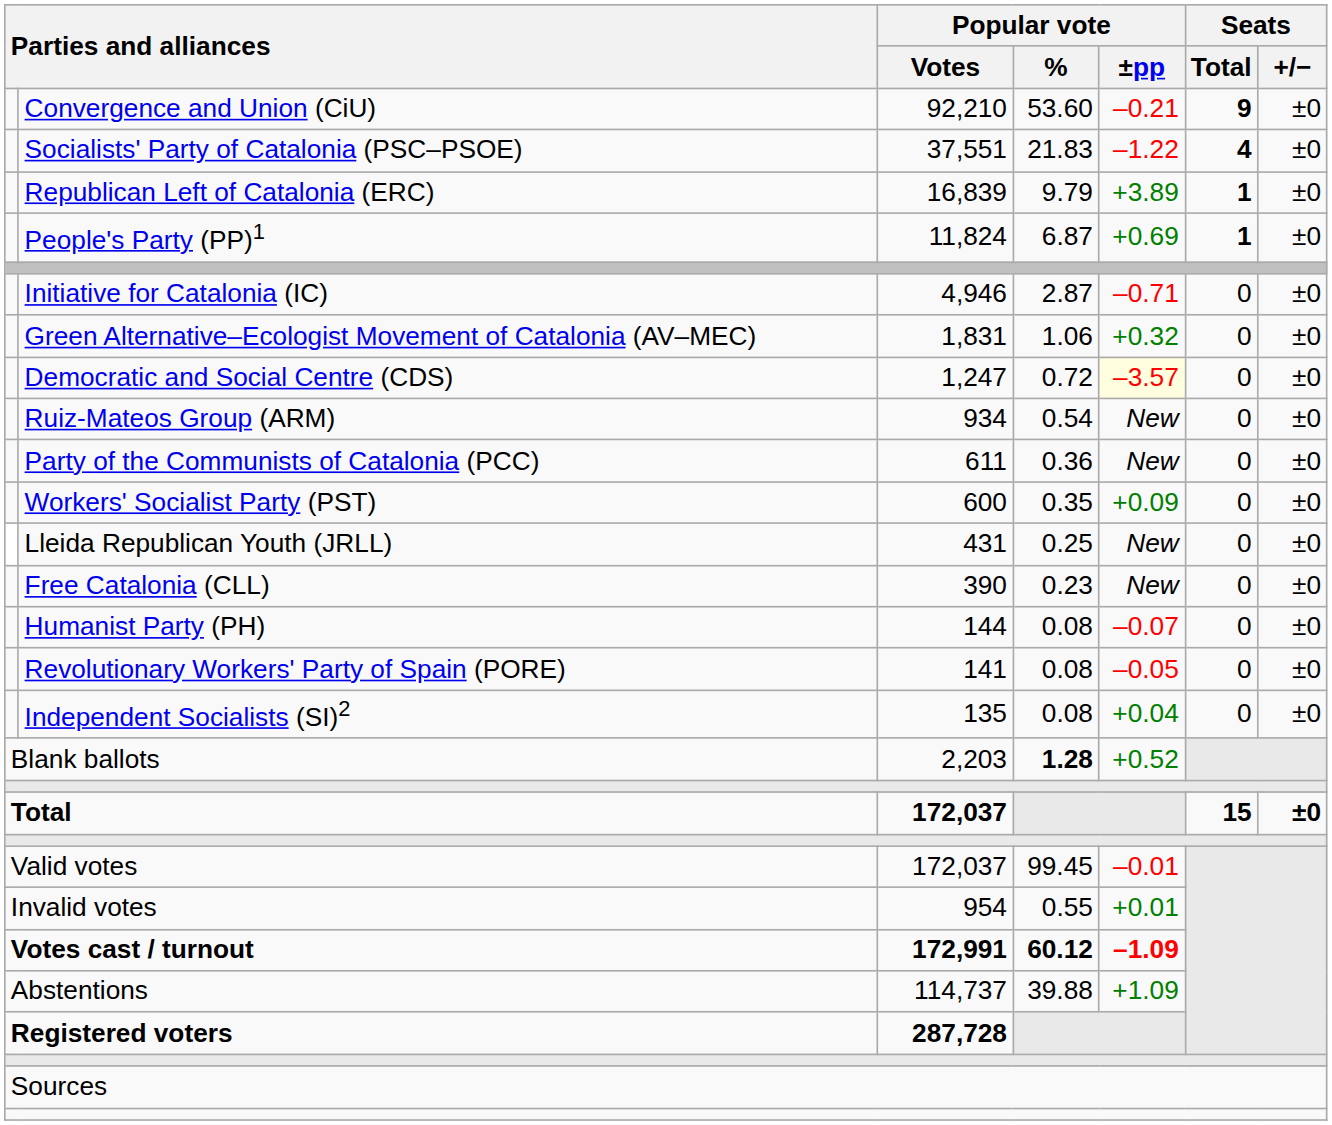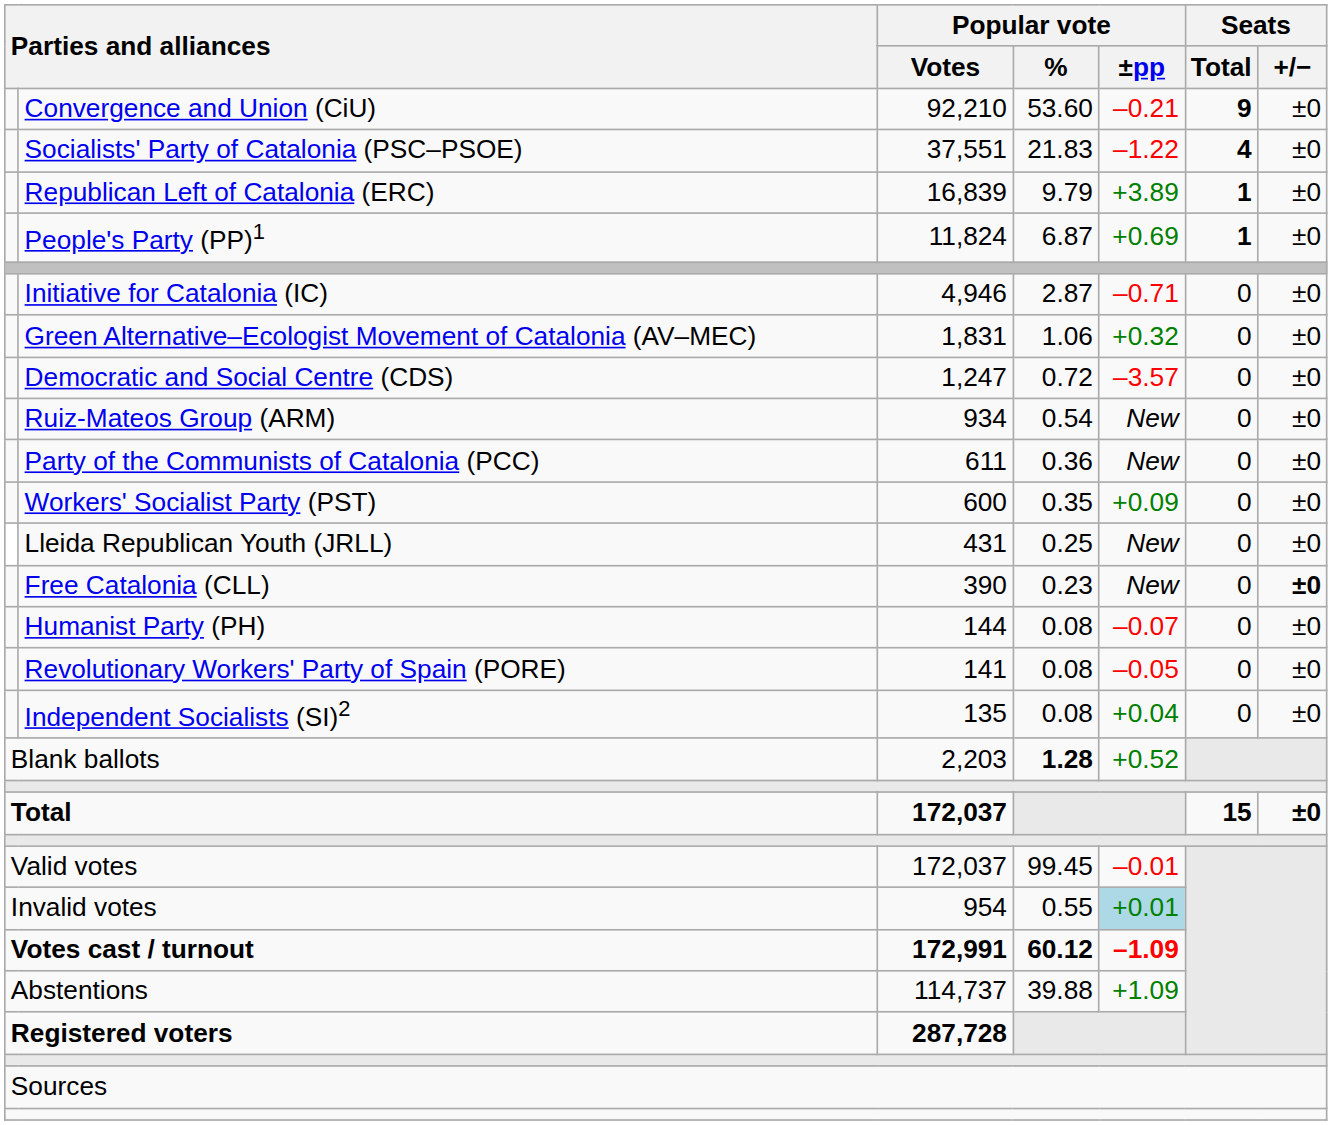(1146, 377) lightyellow background -> (1146, 377) no background
(1307, 585) normal -> (1307, 585) bold
(1146, 908) no background -> (1146, 908) lightblue background
